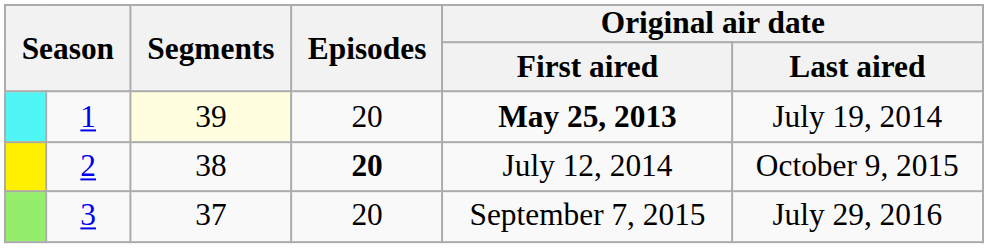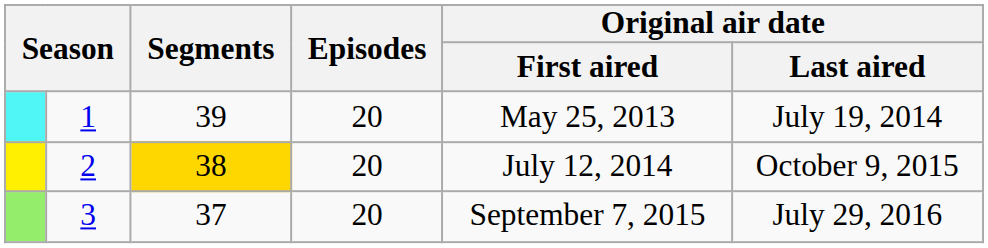(211, 116) lightyellow background -> (211, 116) no background
(587, 116) bold -> (587, 116) normal
(211, 166) no background -> (211, 166) gold background
(367, 166) bold -> (367, 166) normal
